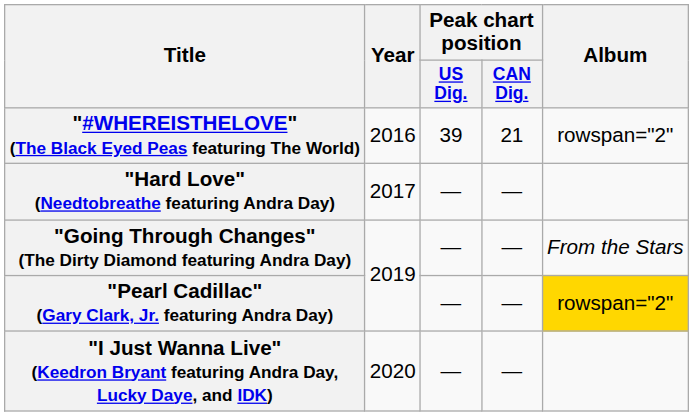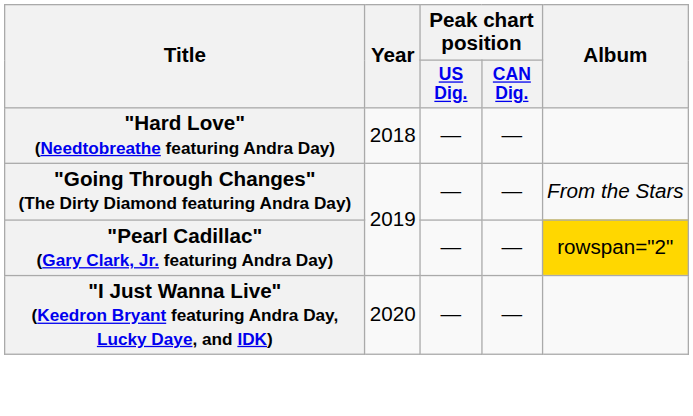- row: (185, 135)
(393, 191) 2017 -> (393, 135) 2018
